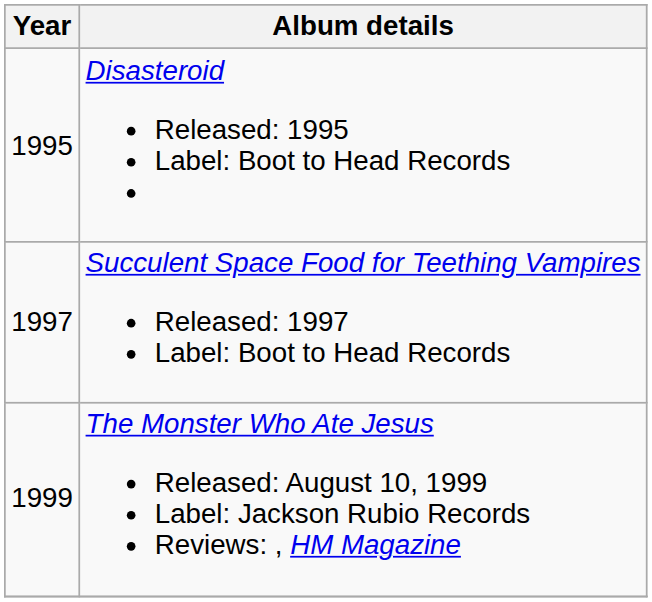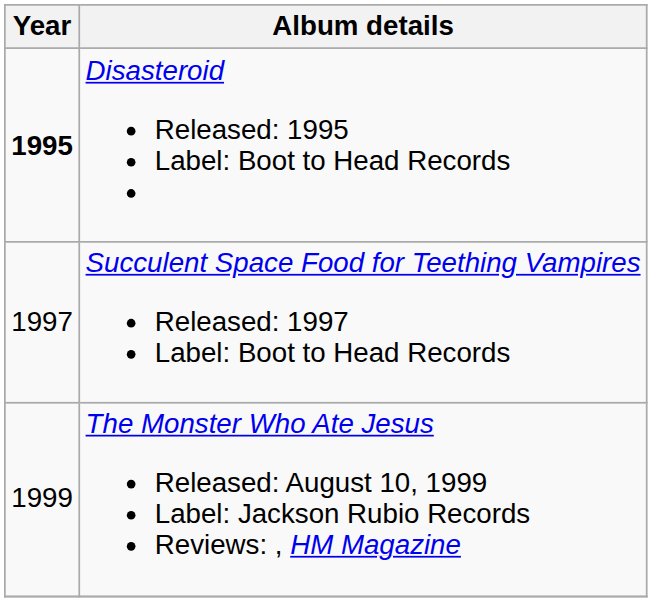(42, 144) normal -> (42, 144) bold
